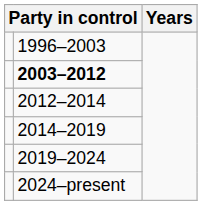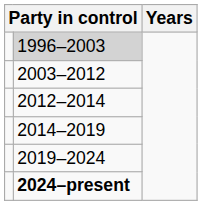(62, 46) no background -> (61, 46) lightgrey background
(62, 74) bold -> (61, 74) normal
(71, 185) normal -> (74, 185) bold
